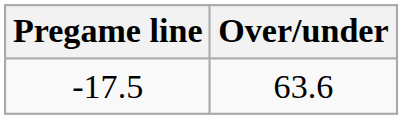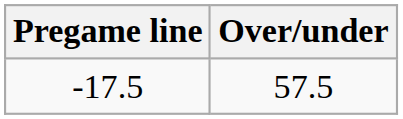(303, 85) 63.6 -> (303, 85) 57.5
